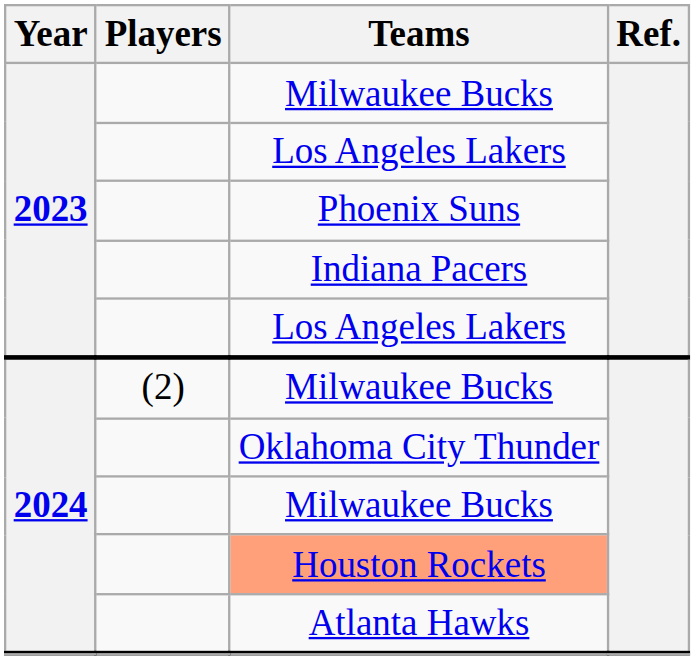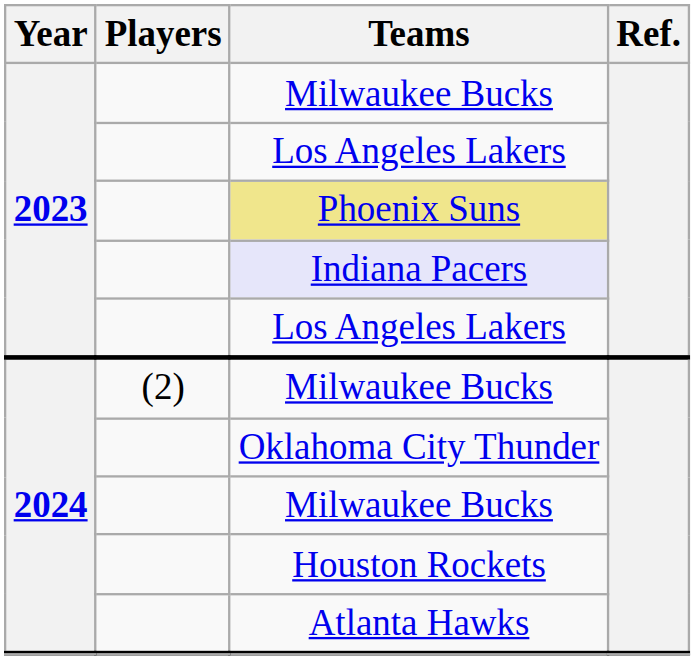(419, 209) no background -> (419, 209) khaki background
(419, 268) no background -> (419, 268) lavender background
(419, 563) lightsalmon background -> (419, 563) no background
